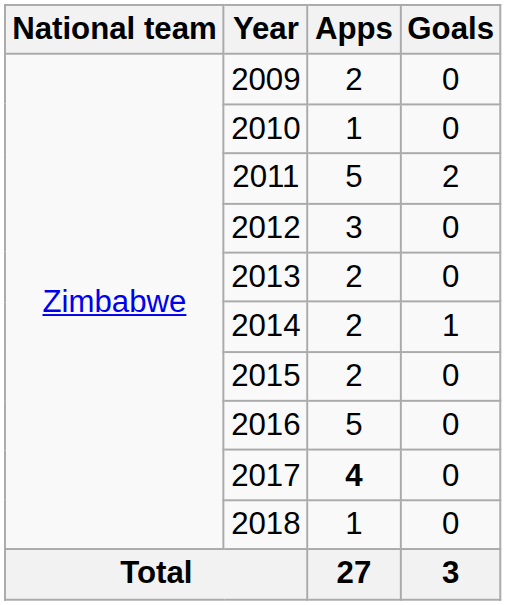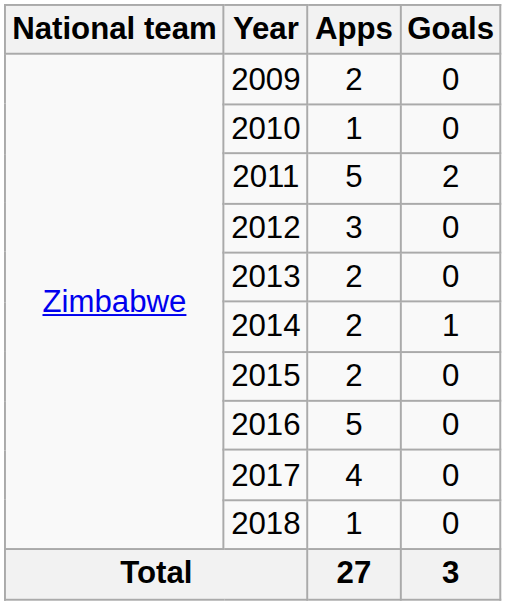(354, 474) bold -> (354, 474) normal
